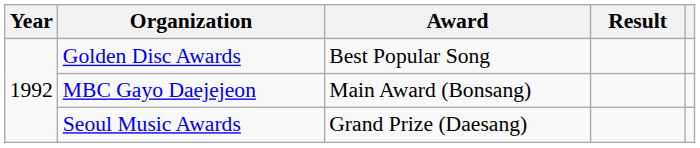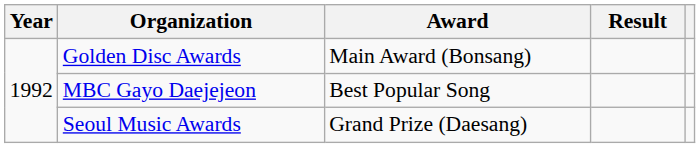(410, 55) Best Popular Song -> (430, 55) Main Award (Bonsang)
(430, 90) Main Award (Bonsang) -> (410, 90) Best Popular Song
